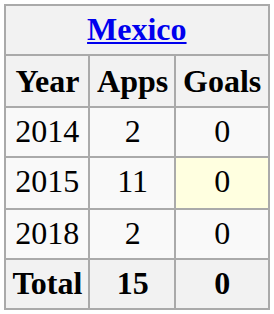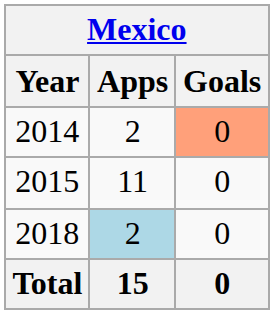(222, 131) no background -> (222, 131) lightsalmon background
(222, 182) lightyellow background -> (222, 182) no background
(133, 232) no background -> (133, 232) lightblue background
